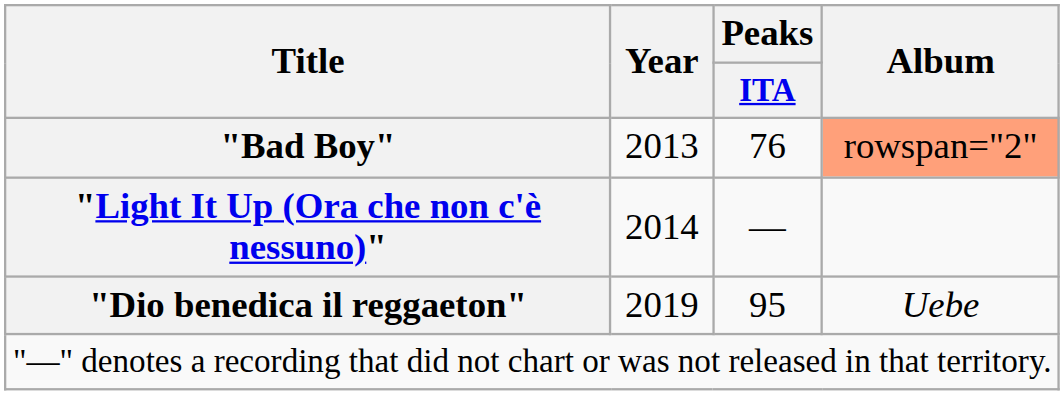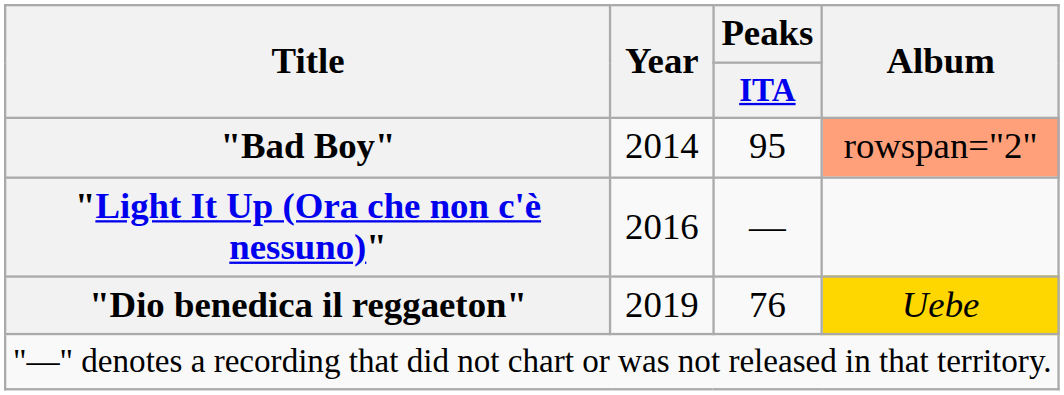(662, 146) 2013 -> (662, 146) 2014
(767, 146) 76 -> (767, 146) 95
(662, 225) 2014 -> (662, 225) 2016
(767, 304) 95 -> (767, 304) 76
(941, 304) no background -> (941, 304) gold background
